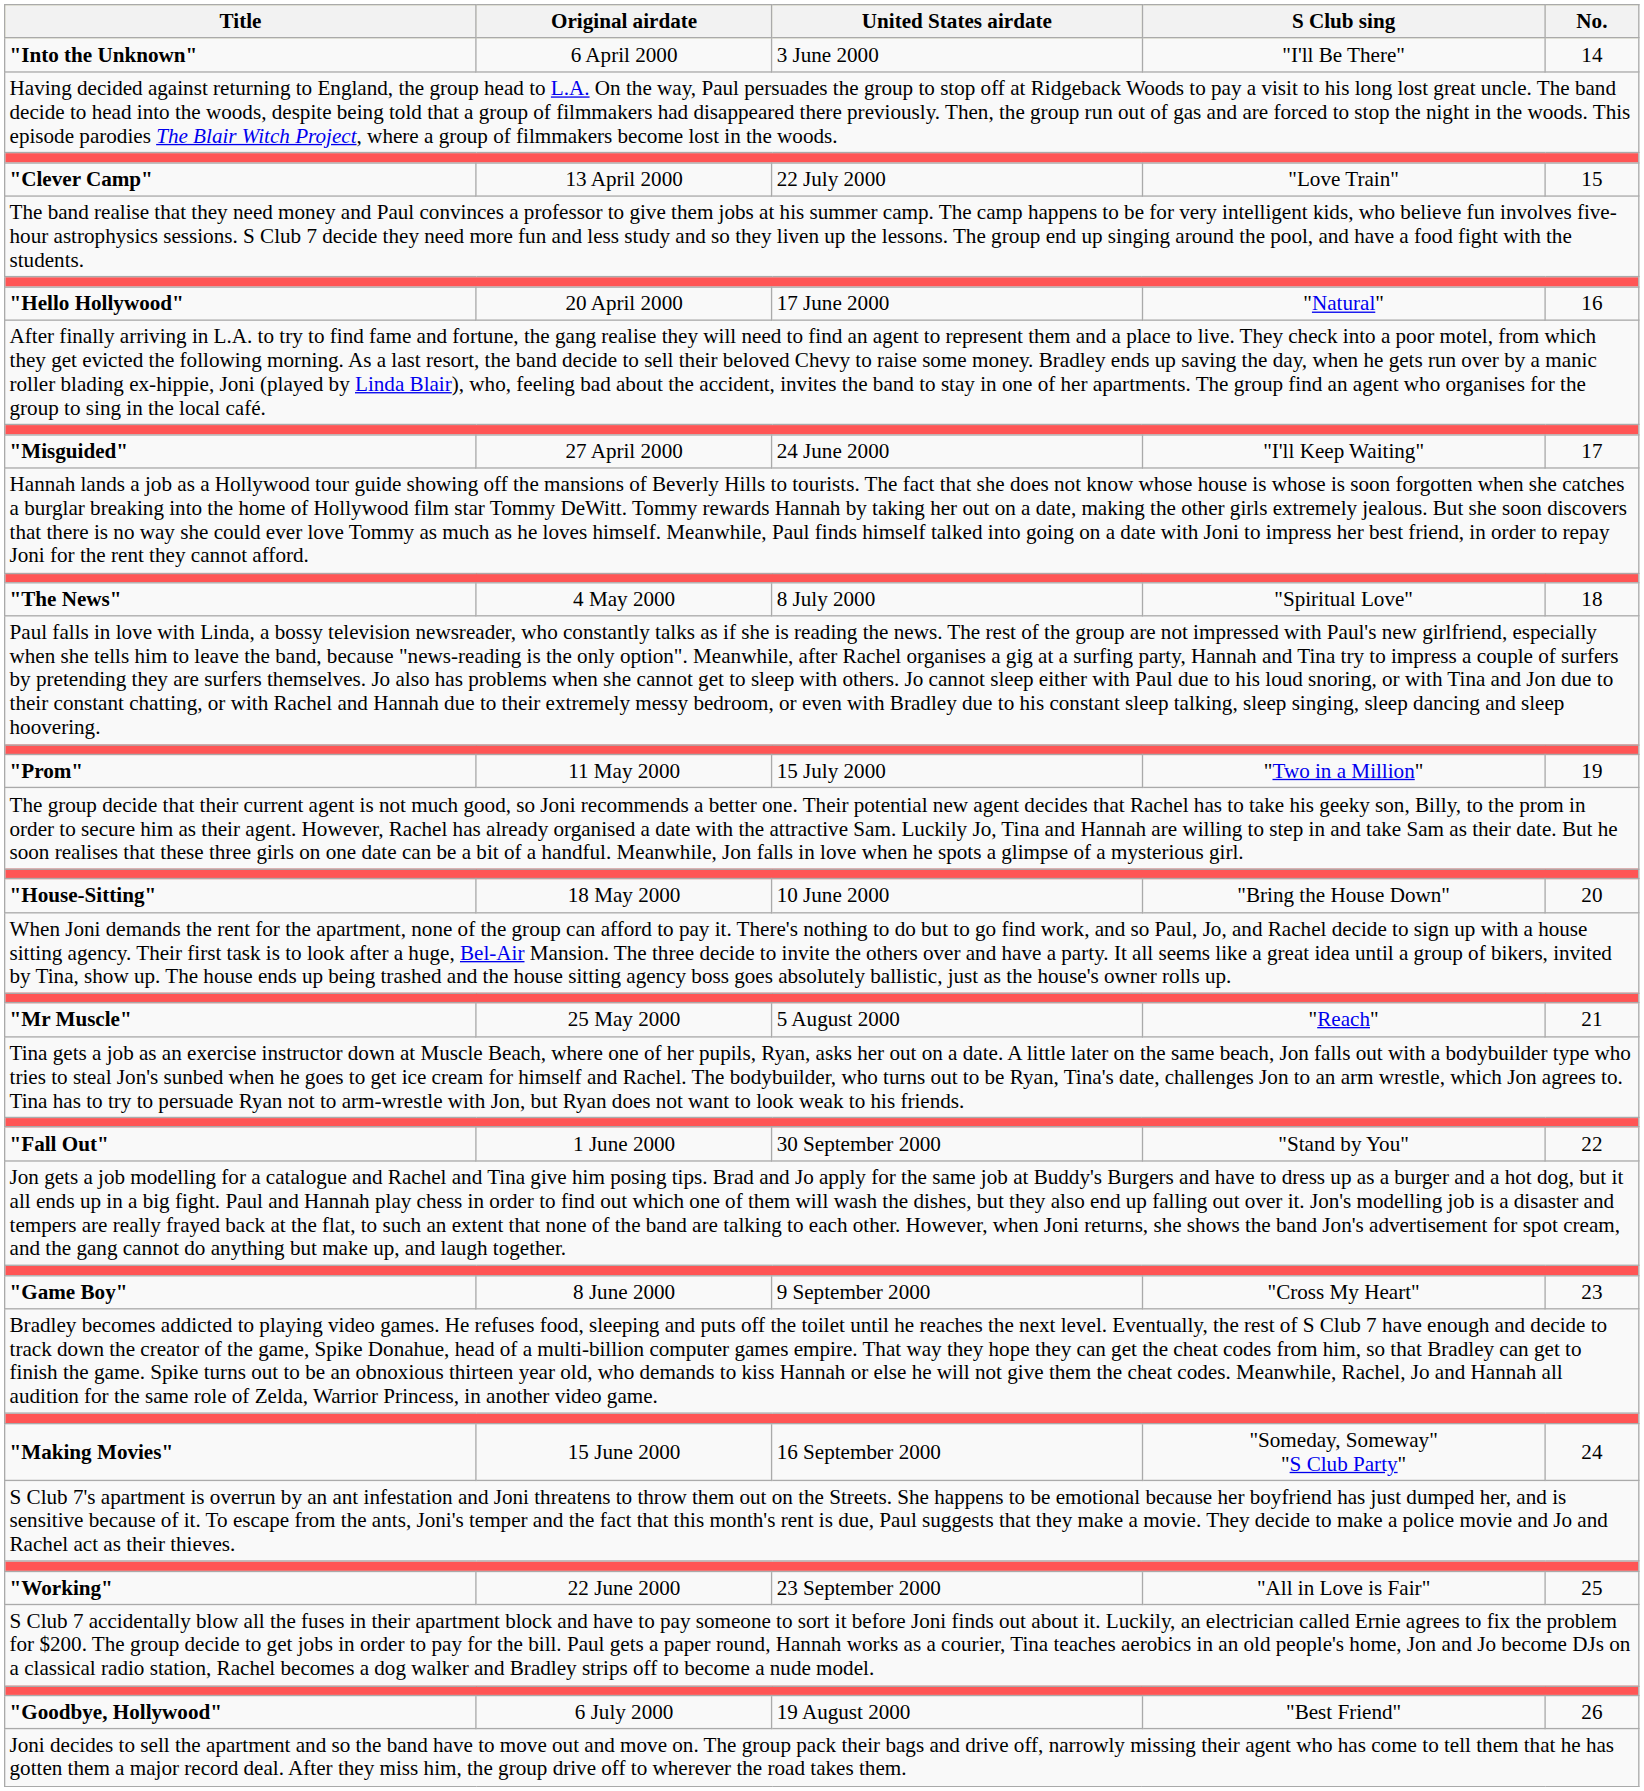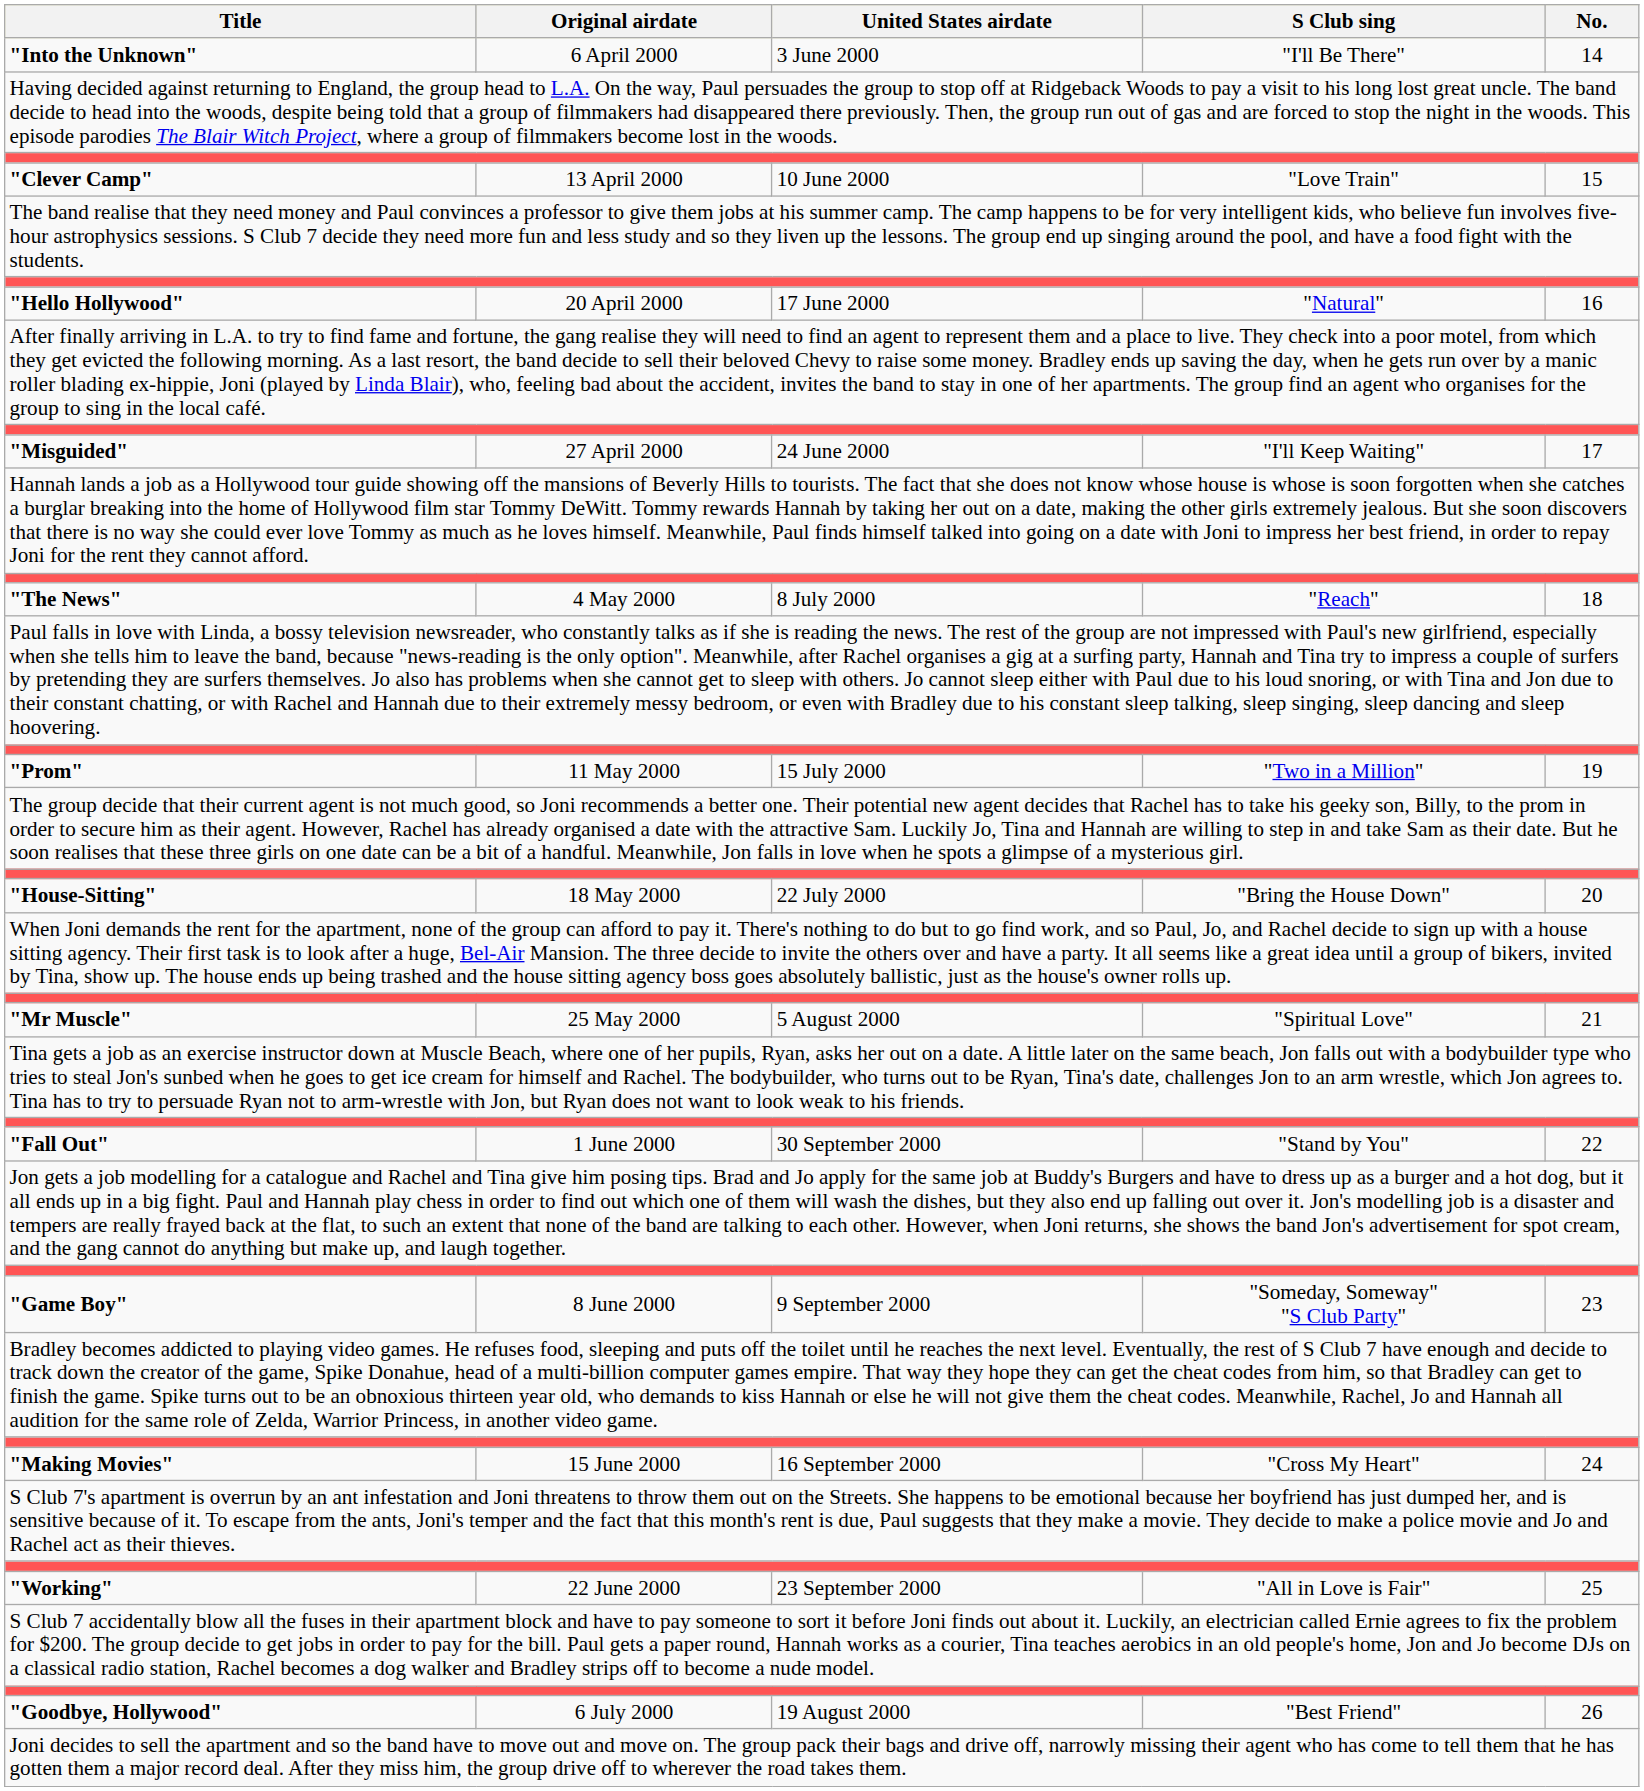(831, 178) 22 July 2000 -> (833, 178) 10 June 2000
(1344, 599) "Spiritual Love" -> (1344, 599) "Reach"
(833, 895) 10 June 2000 -> (831, 895) 22 July 2000
(1344, 1019) "Reach" -> (1344, 1019) "Spiritual Love"
(1344, 1291) "Cross My Heart" -> (1344, 1303) "Someday, Someway" "S Club Party"
(1344, 1451) "Someday, Someway" "S Club Party" -> (1344, 1463) "Cross My Heart"
